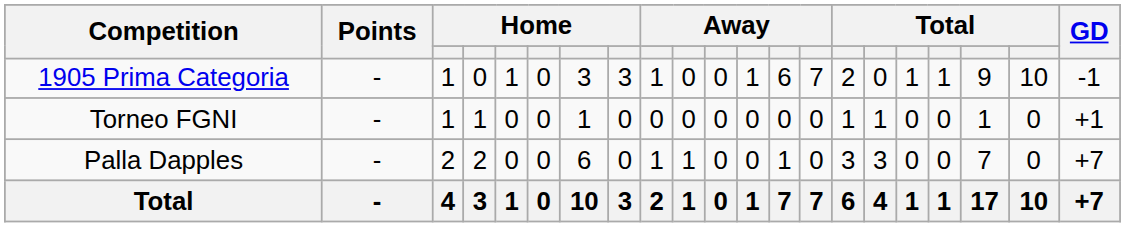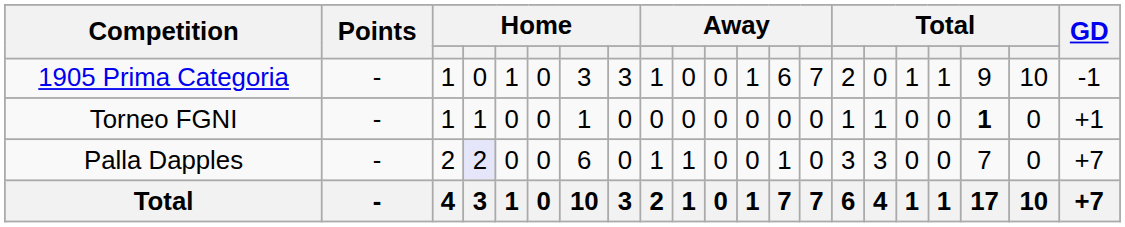(985, 119) normal -> (985, 119) bold
(480, 160) no background -> (480, 160) lavender background
